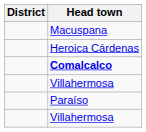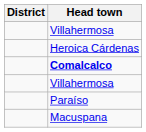(79, 30) Macuspana -> (82, 30) Villahermosa
(82, 118) Villahermosa -> (79, 118) Macuspana
